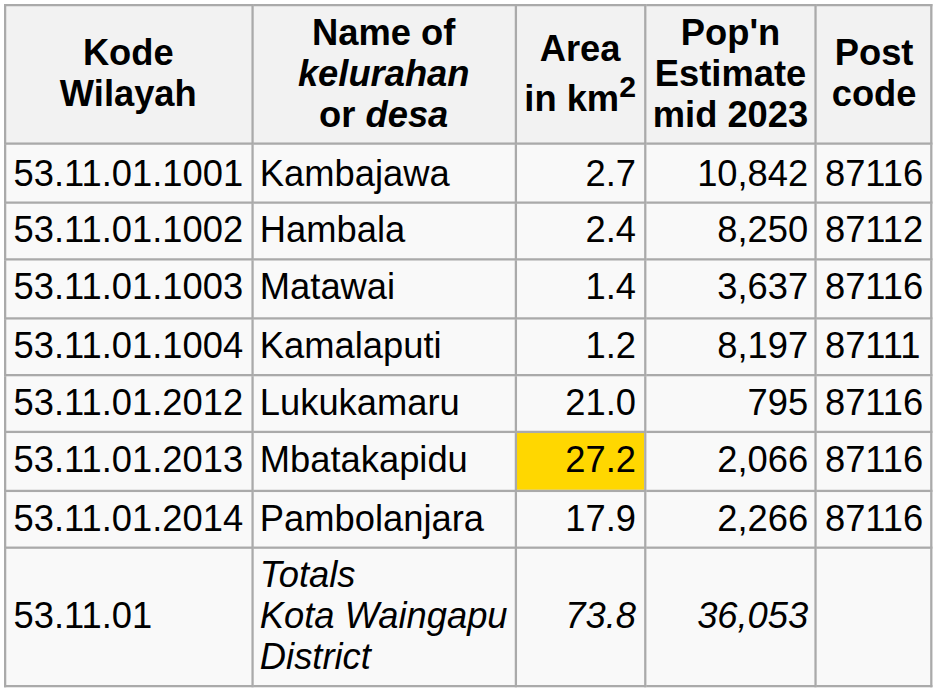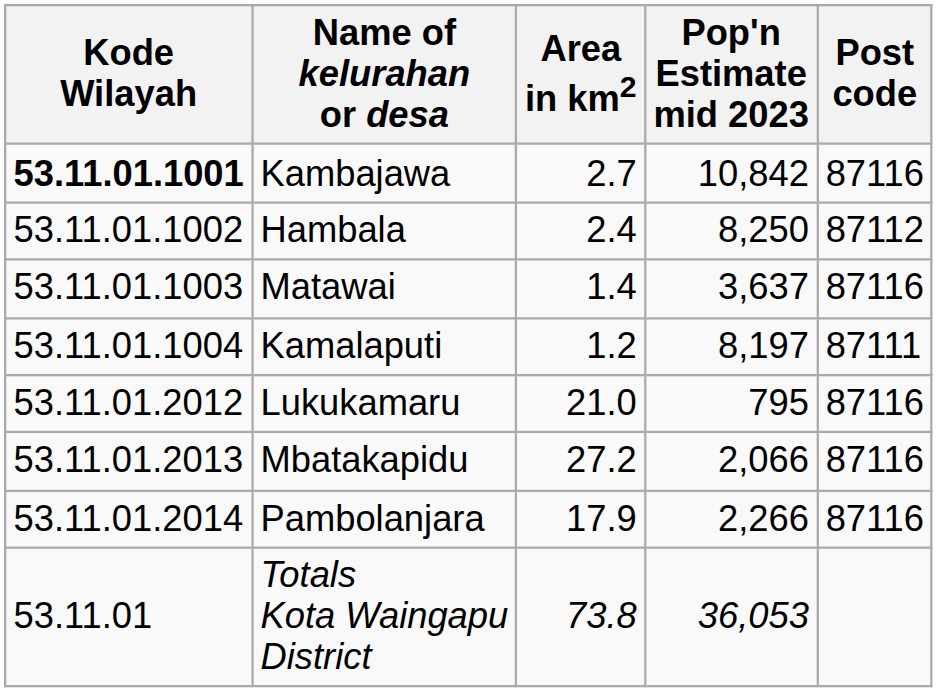(128, 172) normal -> (129, 172) bold
(601, 460) gold background -> (601, 460) no background
